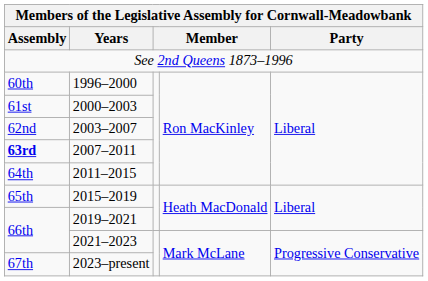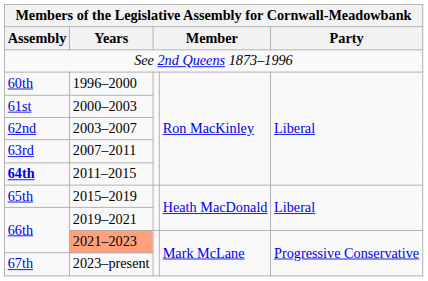(22, 151) bold -> (21, 151) normal
(20, 173) normal -> (21, 173) bold
(105, 241) no background -> (105, 241) lightsalmon background
